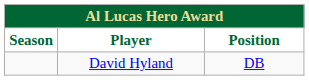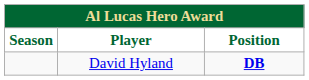(254, 63) normal -> (254, 63) bold
